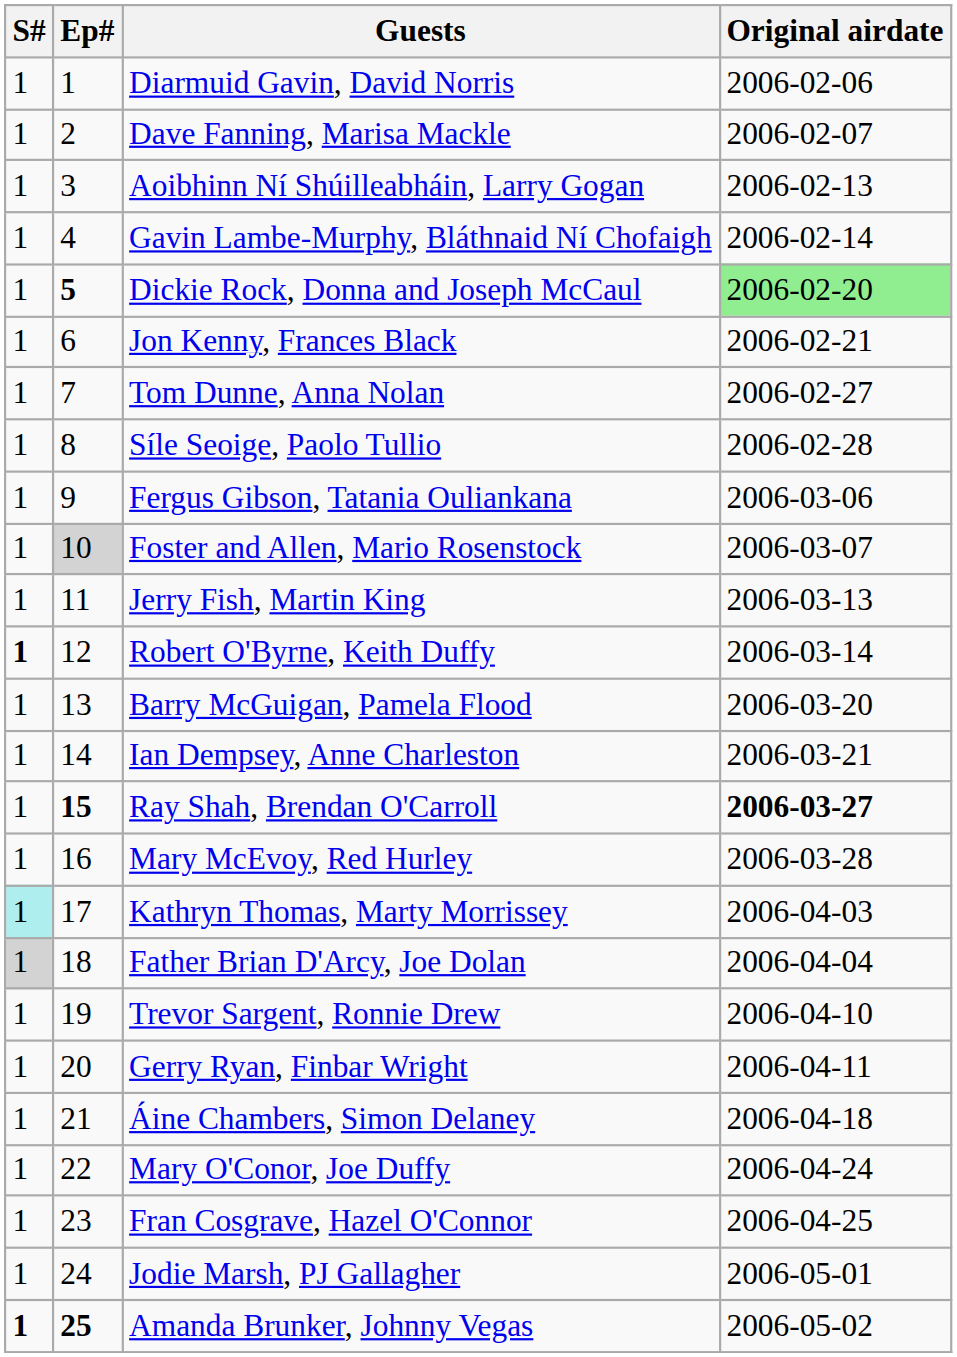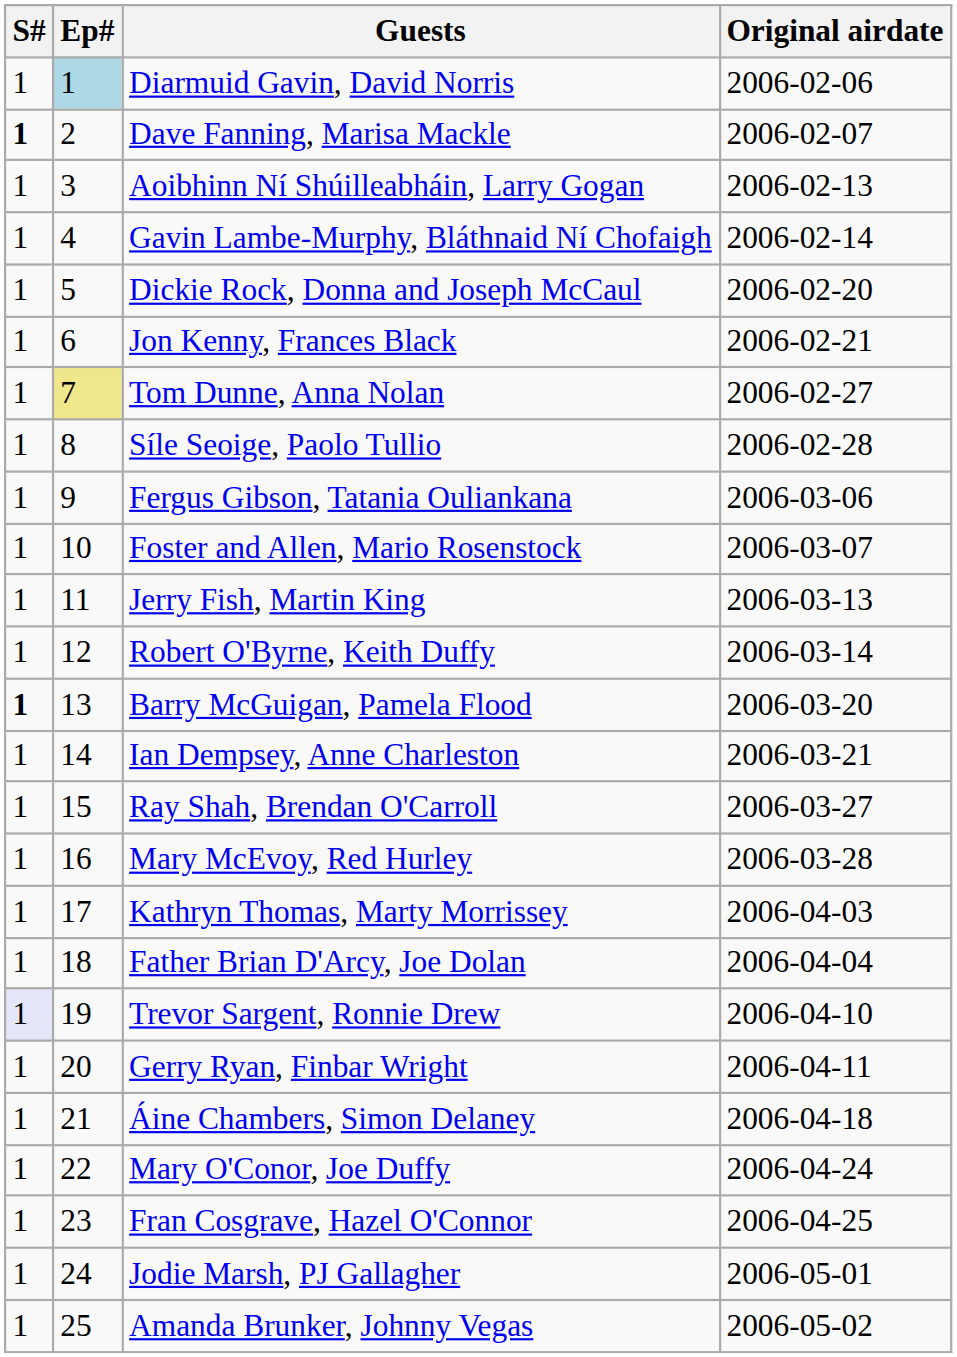(68, 82) no background -> (68, 82) lightblue background
(20, 134) normal -> (20, 134) bold
(68, 289) bold -> (68, 289) normal
(800, 289) lightgreen background -> (800, 289) no background
(68, 393) no background -> (68, 393) khaki background
(76, 548) lightgrey background -> (76, 548) no background
(20, 652) bold -> (20, 652) normal
(20, 703) normal -> (20, 703) bold
(76, 807) bold -> (76, 807) normal
(800, 807) bold -> (800, 807) normal
(20, 910) paleturquoise background -> (20, 910) no background
(20, 962) lightgrey background -> (20, 962) no background
(20, 1014) no background -> (20, 1014) lavender background
(20, 1325) bold -> (20, 1325) normal
(76, 1325) bold -> (76, 1325) normal
